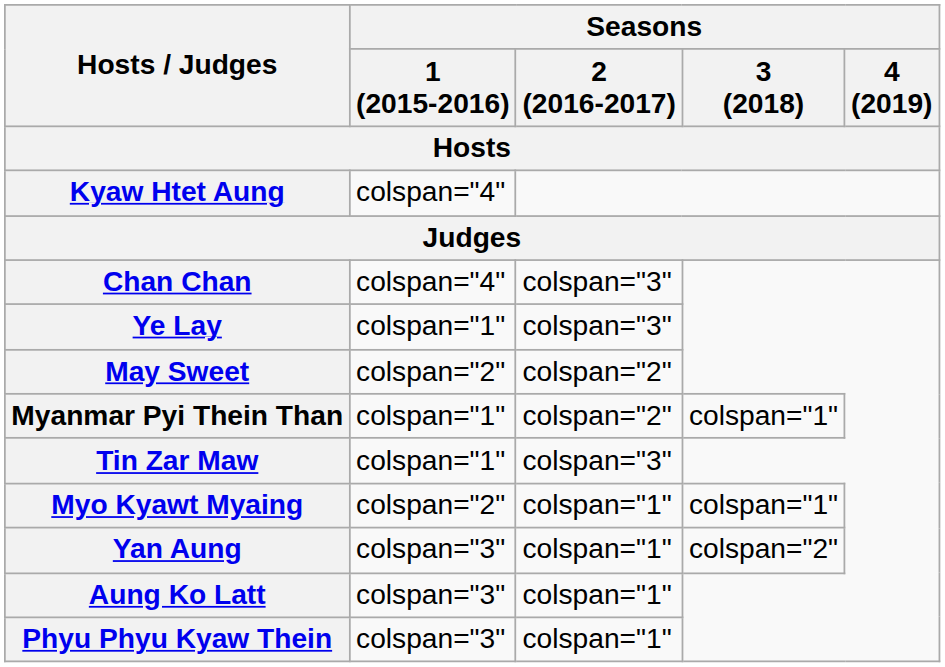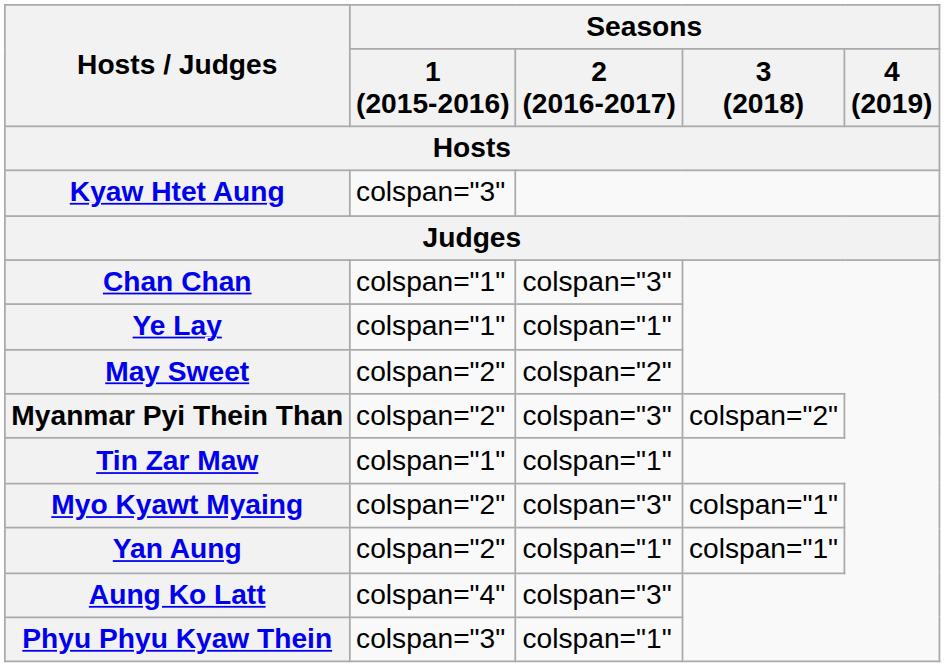(431, 192) colspan="4" -> (431, 192) colspan="3"
(431, 281) colspan="4" -> (431, 281) colspan="1"
(597, 326) colspan="3" -> (597, 326) colspan="1"
(431, 415) colspan="1" -> (431, 415) colspan="2"
(597, 415) colspan="2" -> (597, 415) colspan="3"
(763, 415) colspan="1" -> (763, 415) colspan="2"
(597, 460) colspan="3" -> (597, 460) colspan="1"
(597, 505) colspan="1" -> (597, 505) colspan="3"
(431, 549) colspan="3" -> (431, 549) colspan="2"
(763, 549) colspan="2" -> (763, 549) colspan="1"
(431, 594) colspan="3" -> (431, 594) colspan="4"
(597, 594) colspan="1" -> (597, 594) colspan="3"
